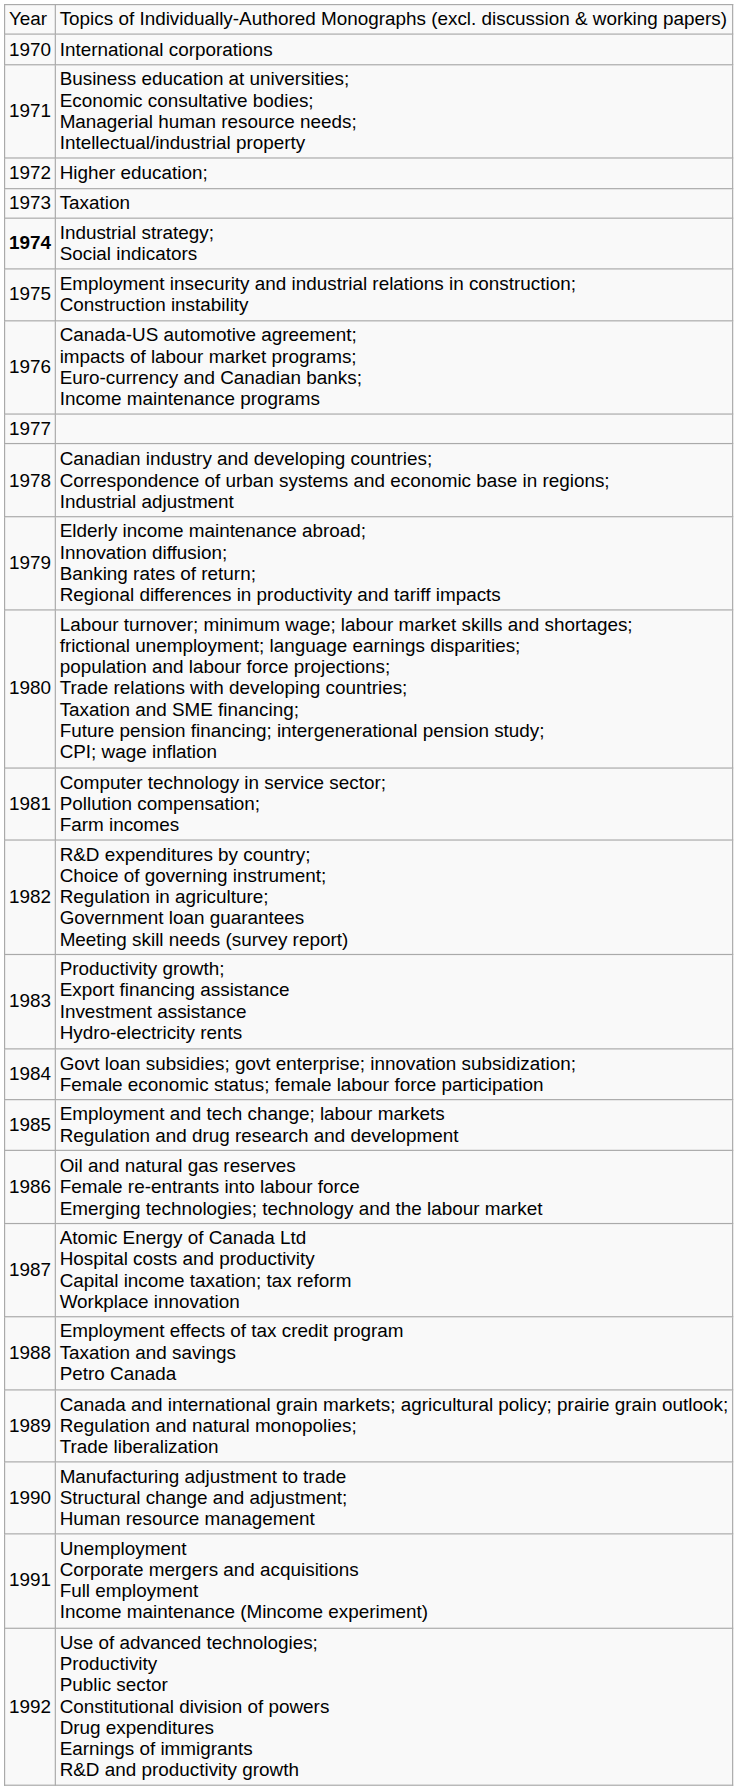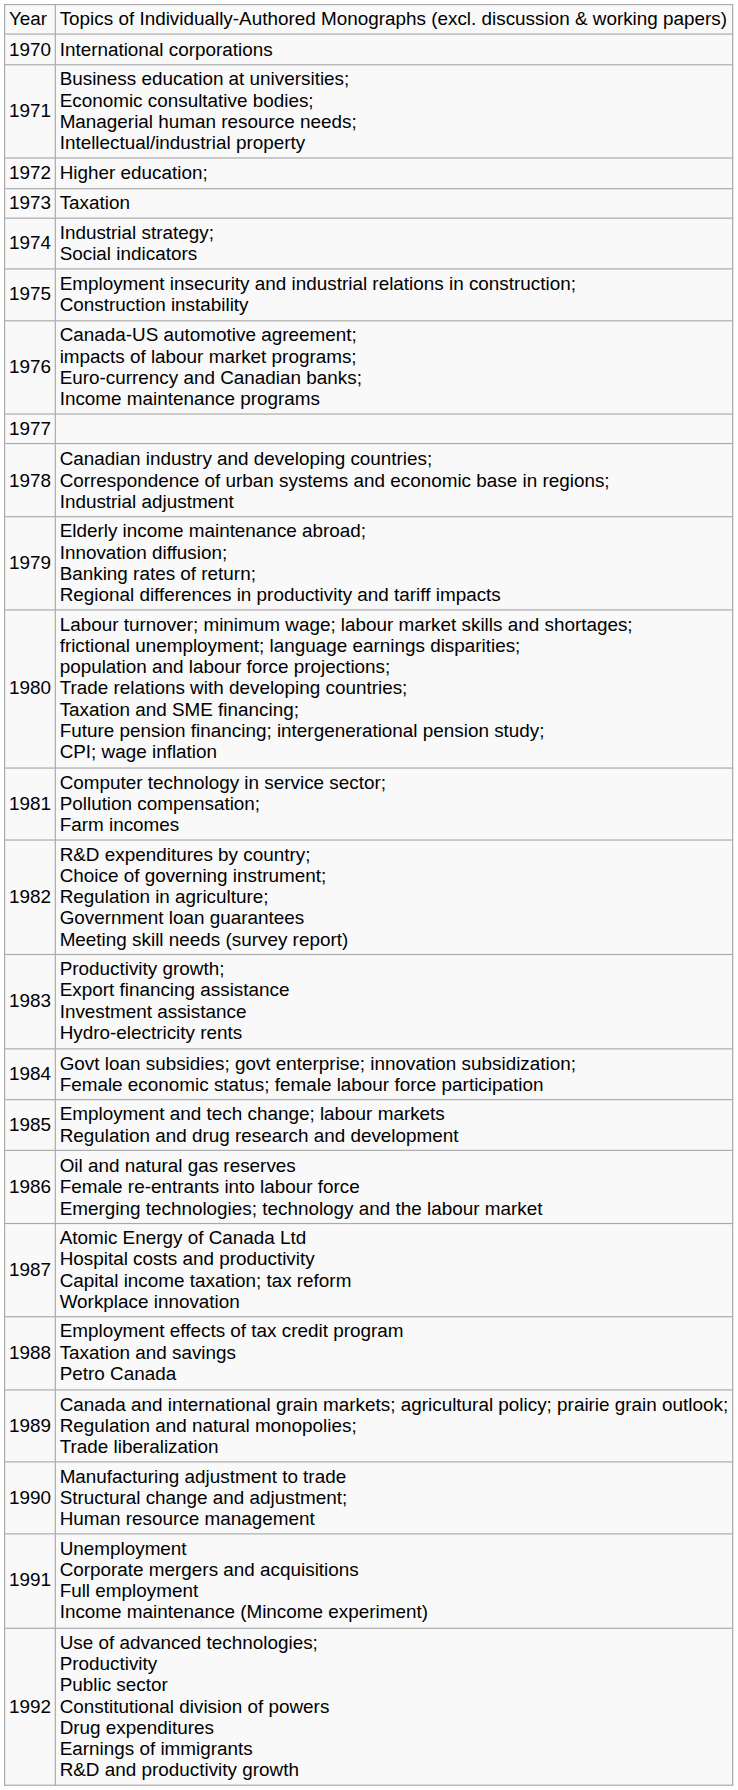(30, 243) bold -> (30, 243) normal
